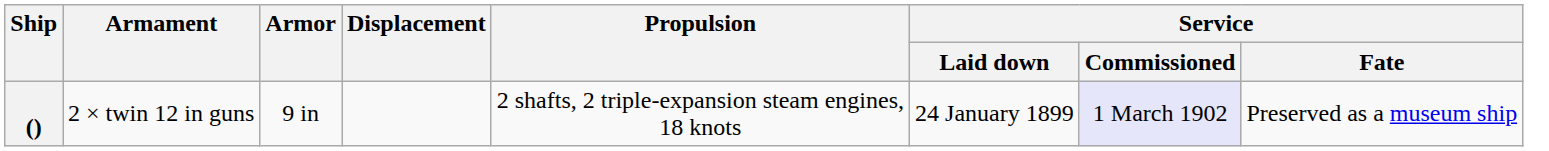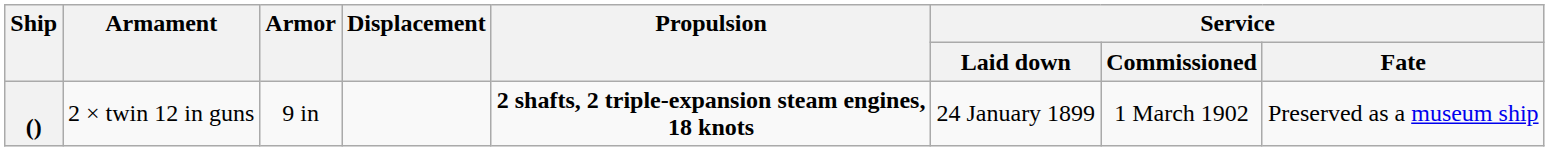(700, 113) normal -> (711, 113) bold
(1160, 113) lavender background -> (1182, 113) no background
